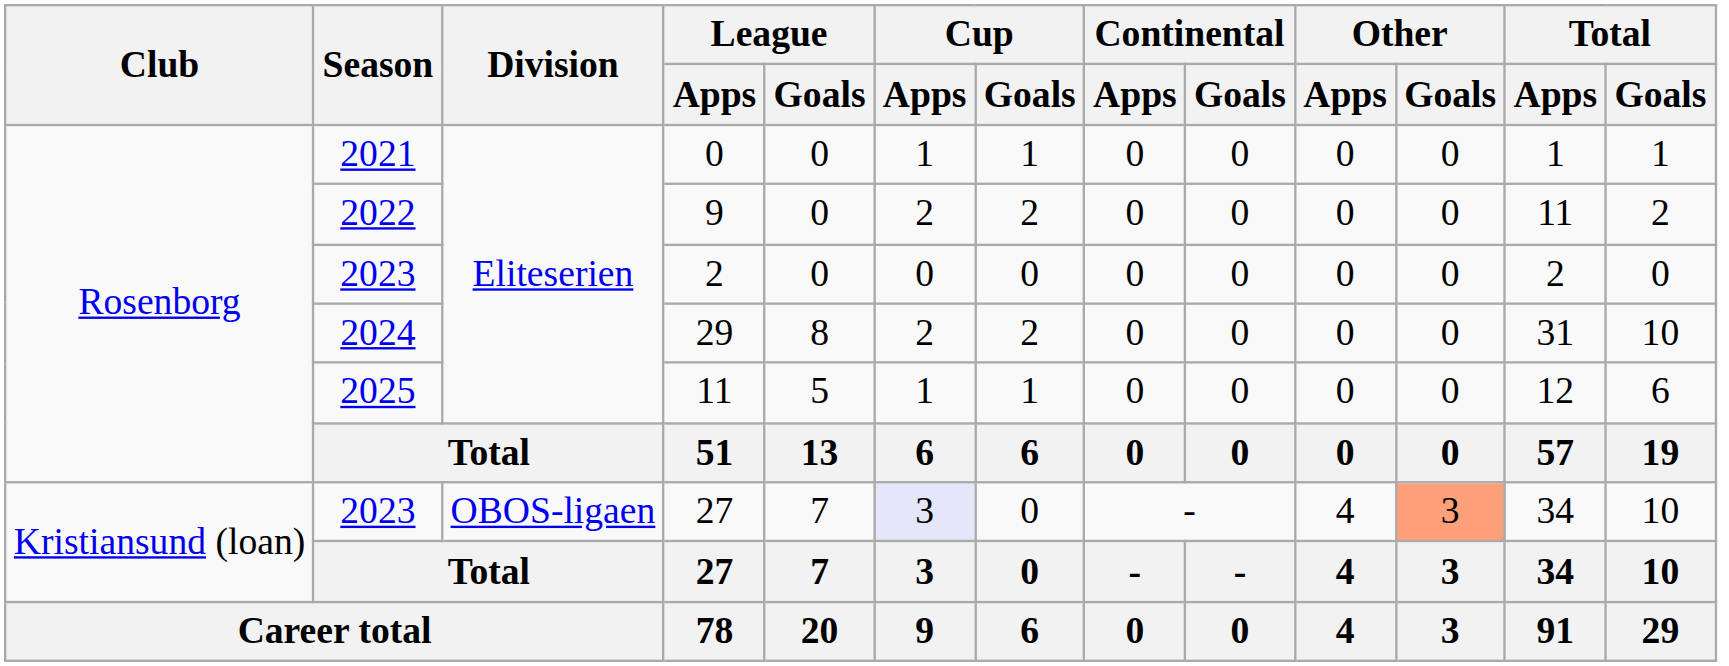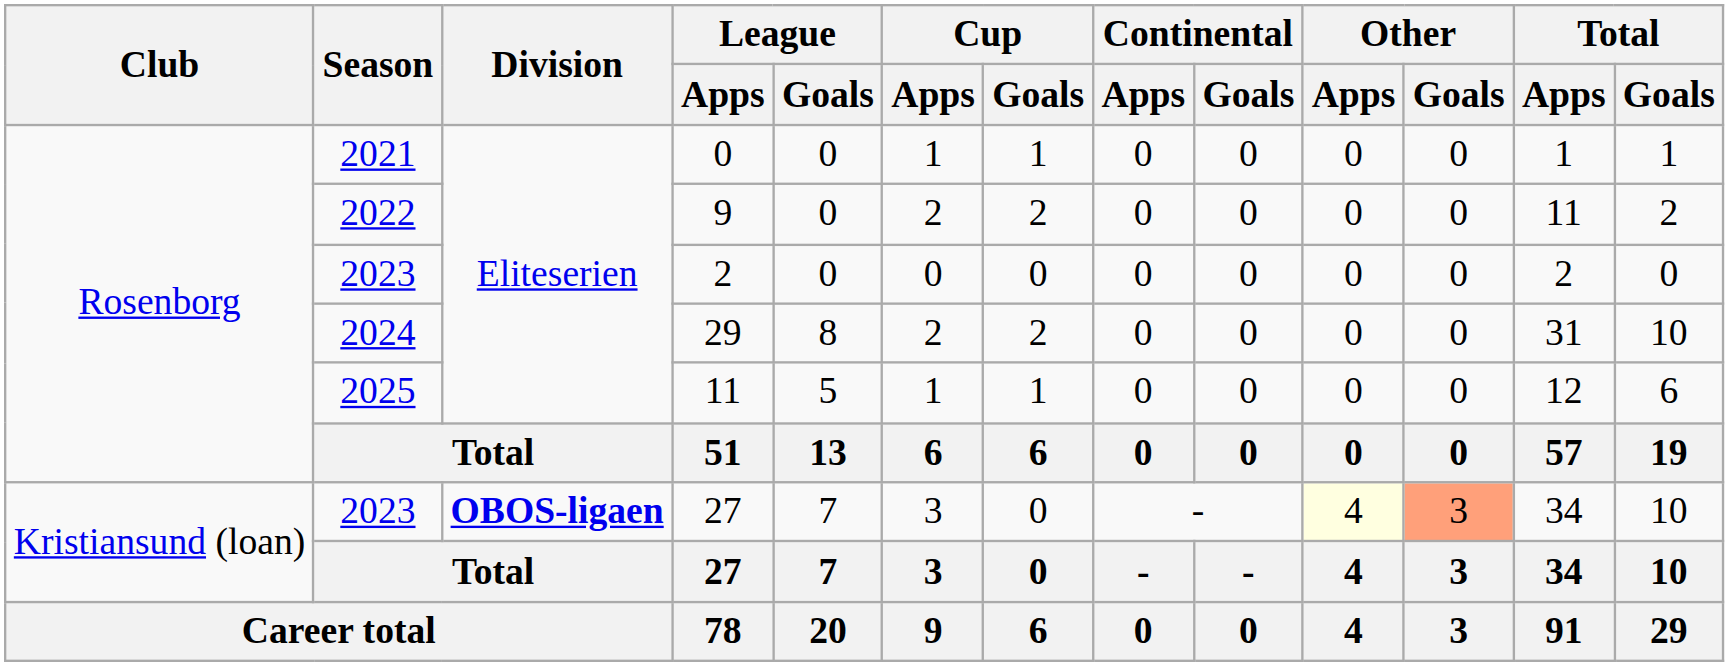(553, 511) normal -> (557, 511) bold
(925, 511) lavender background -> (933, 511) no background
(1345, 511) no background -> (1353, 511) lightyellow background
